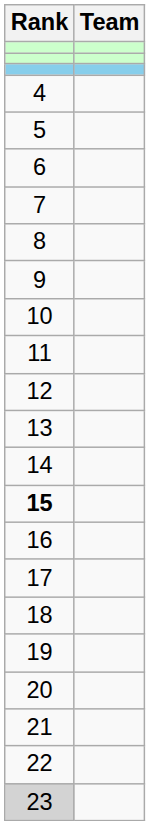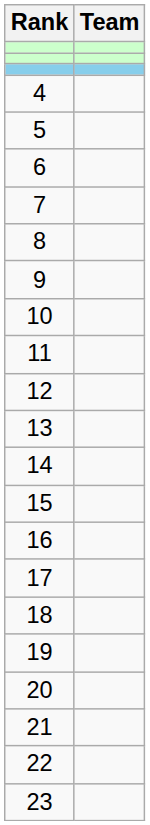(40, 503) bold -> (40, 503) normal
(40, 801) lightgrey background -> (40, 801) no background
